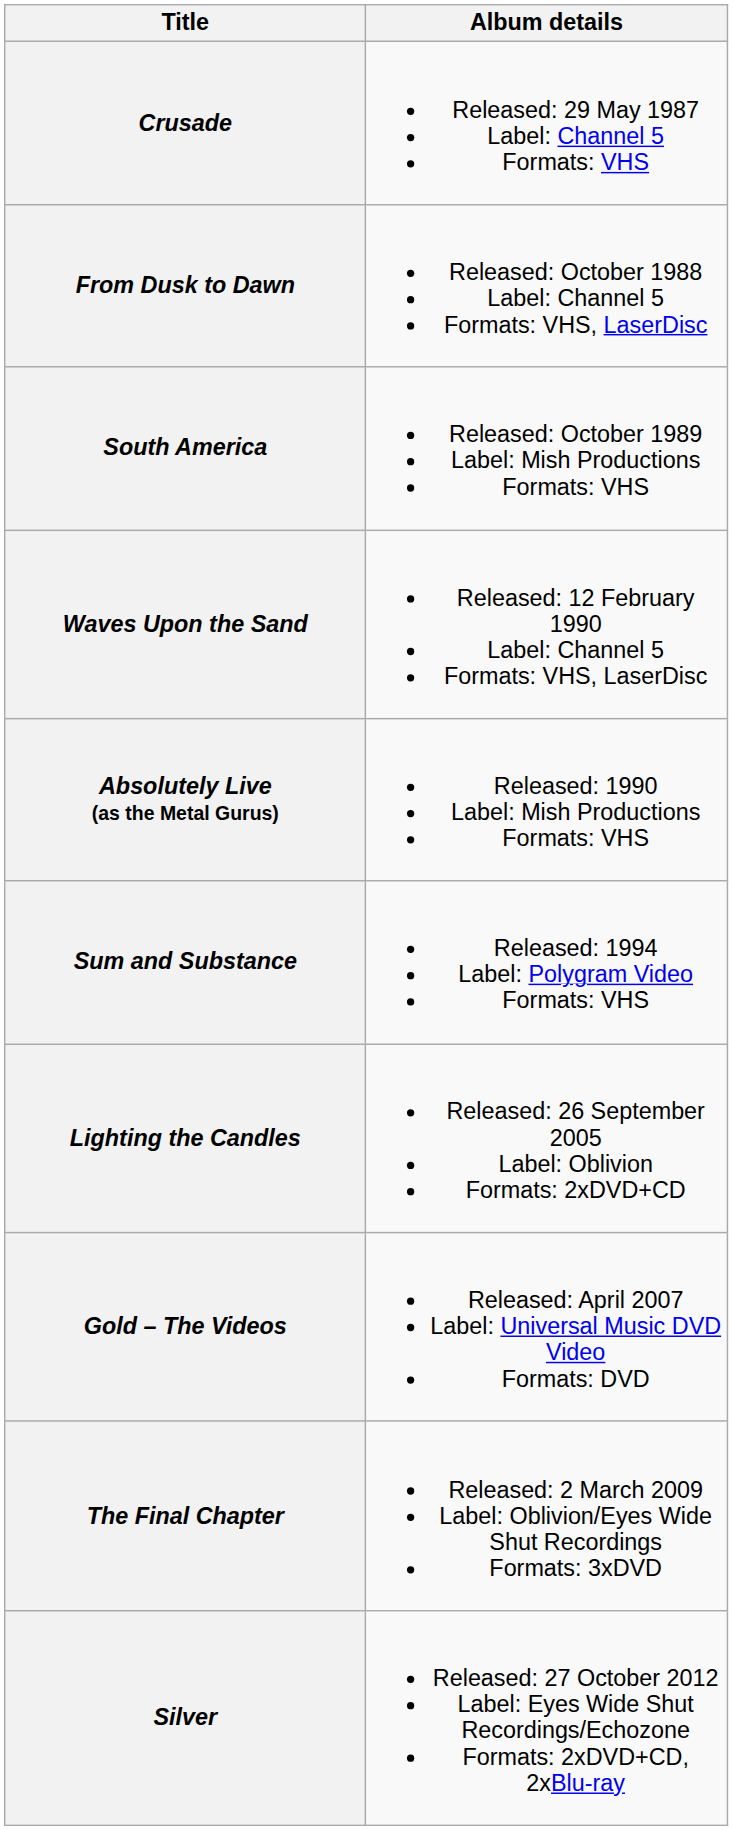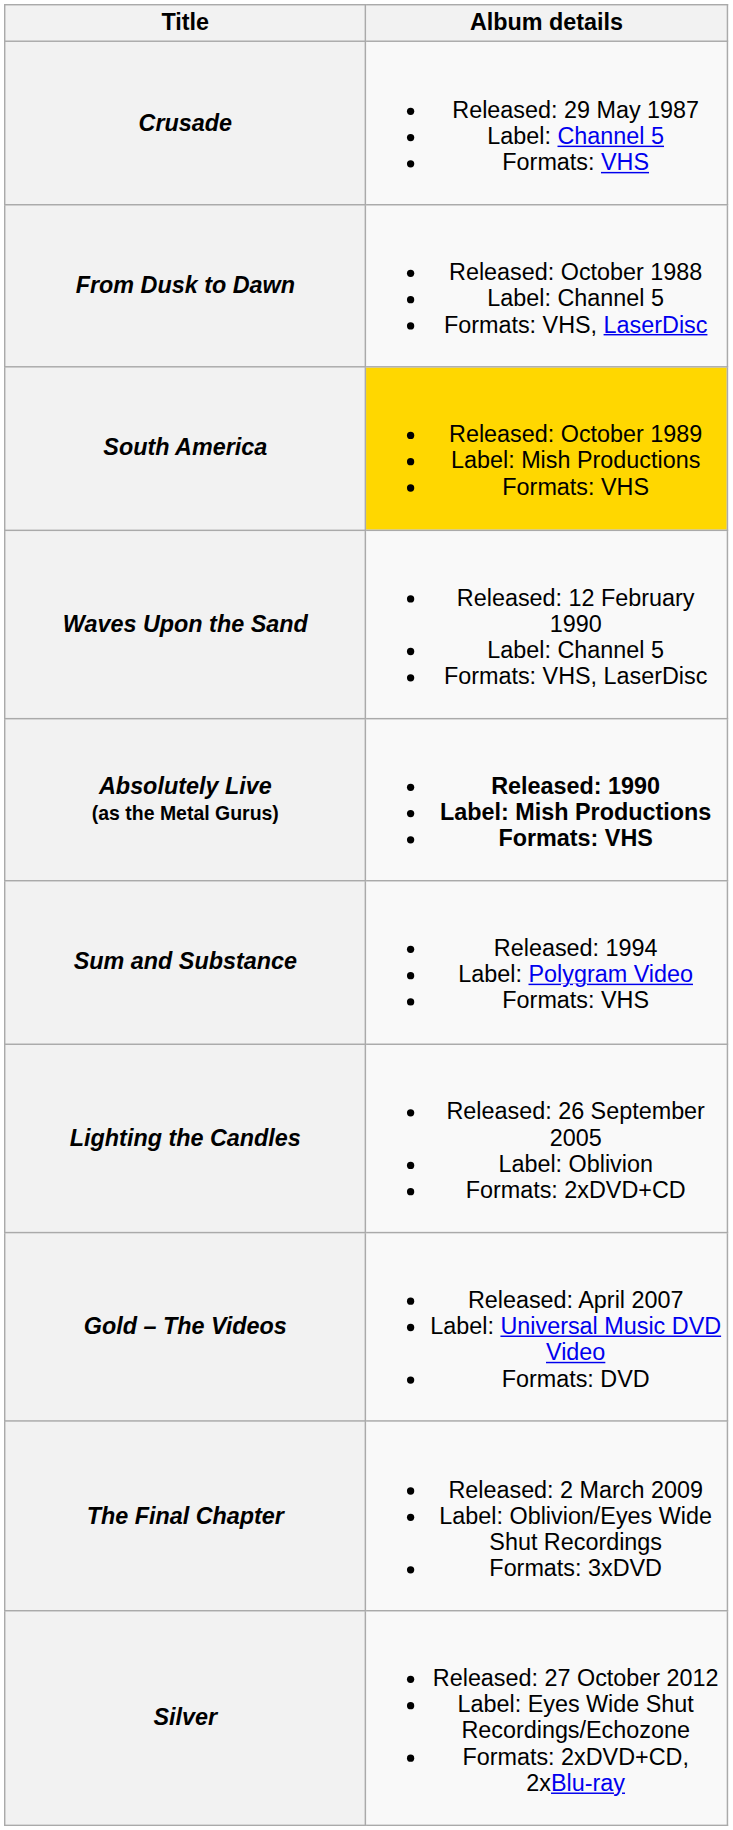(546, 461) no background -> (546, 461) gold background
(546, 813) normal -> (546, 813) bold
